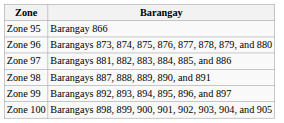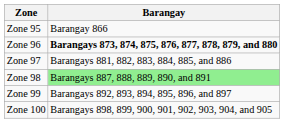(161, 45) normal -> (164, 45) bold
(131, 77) no background -> (131, 77) lightgreen background
